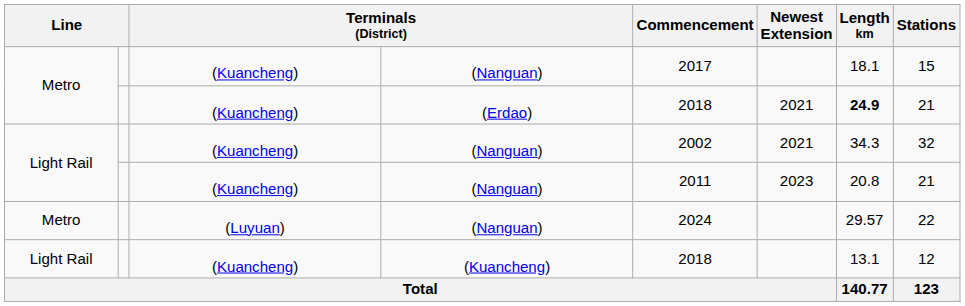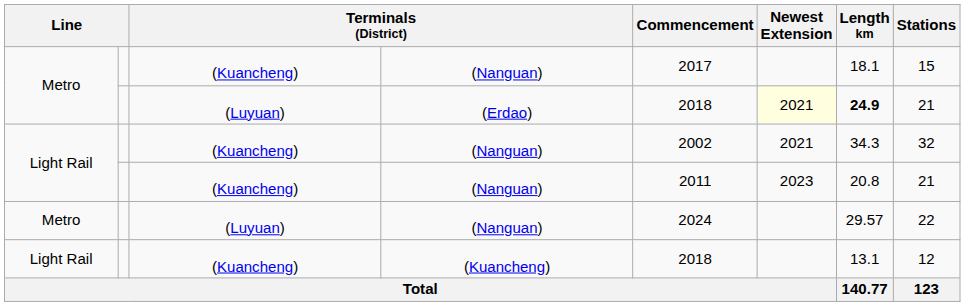(255, 112) (Kuancheng) -> (255, 112) (Luyuan)
(797, 105) no background -> (797, 105) lightyellow background
